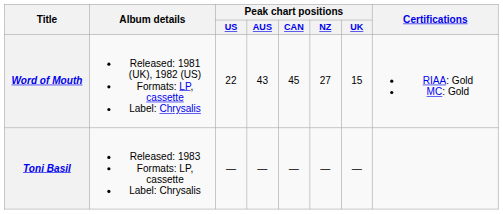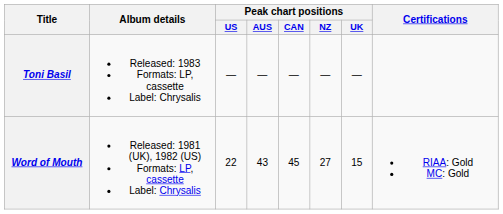rows swapped: (47, 81) <-> (47, 168)
